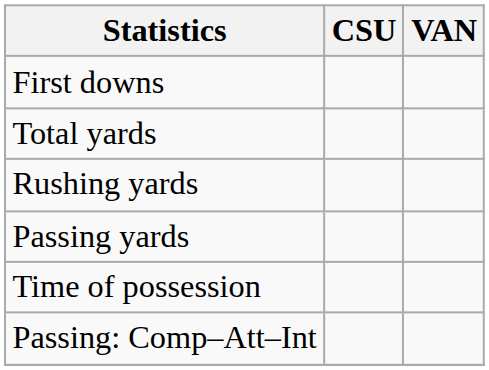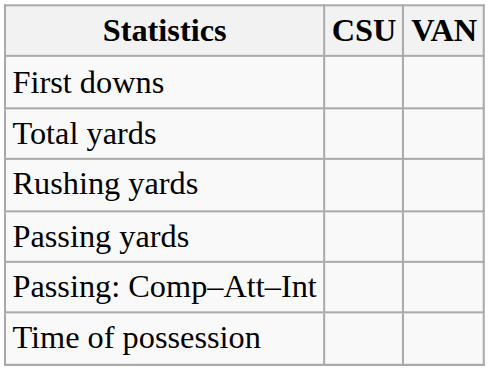rows swapped: (165, 337) <-> (137, 286)
